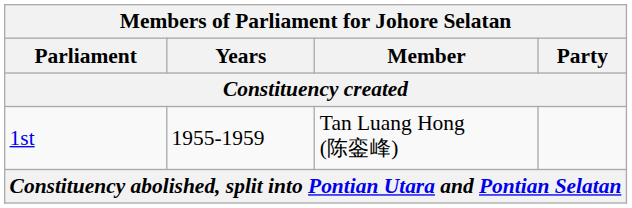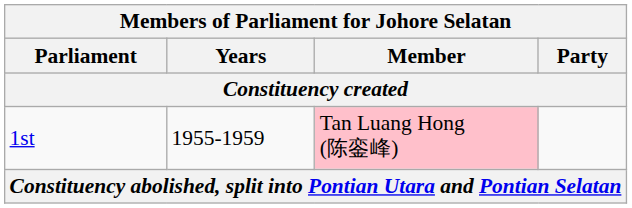(392, 136) no background -> (392, 136) pink background
